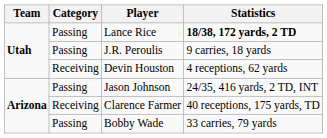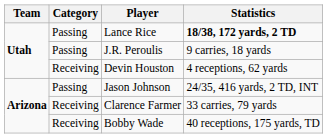(253, 105) 40 receptions, 175 yards, TD -> (232, 105) 33 carries, 79 yards
(70, 123) Passing -> (75, 123) Receiving
(232, 123) 33 carries, 79 yards -> (253, 123) 40 receptions, 175 yards, TD
